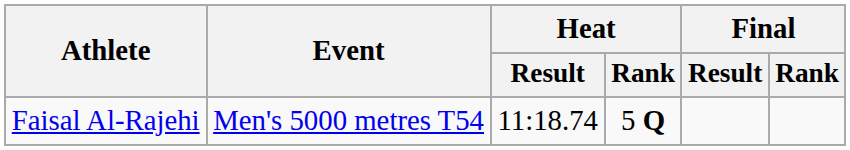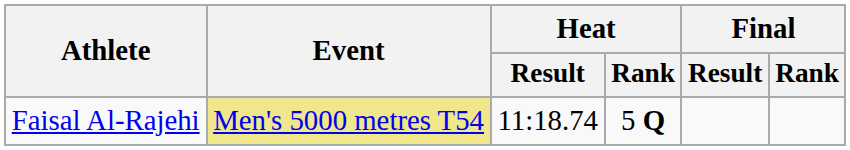(349, 121) no background -> (349, 121) khaki background
